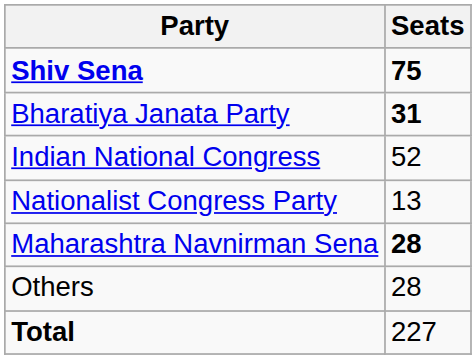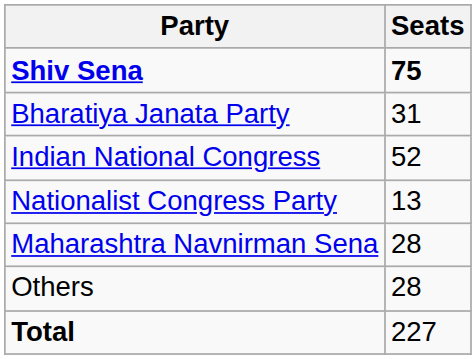(406, 113) bold -> (406, 113) normal
(406, 244) bold -> (406, 244) normal
